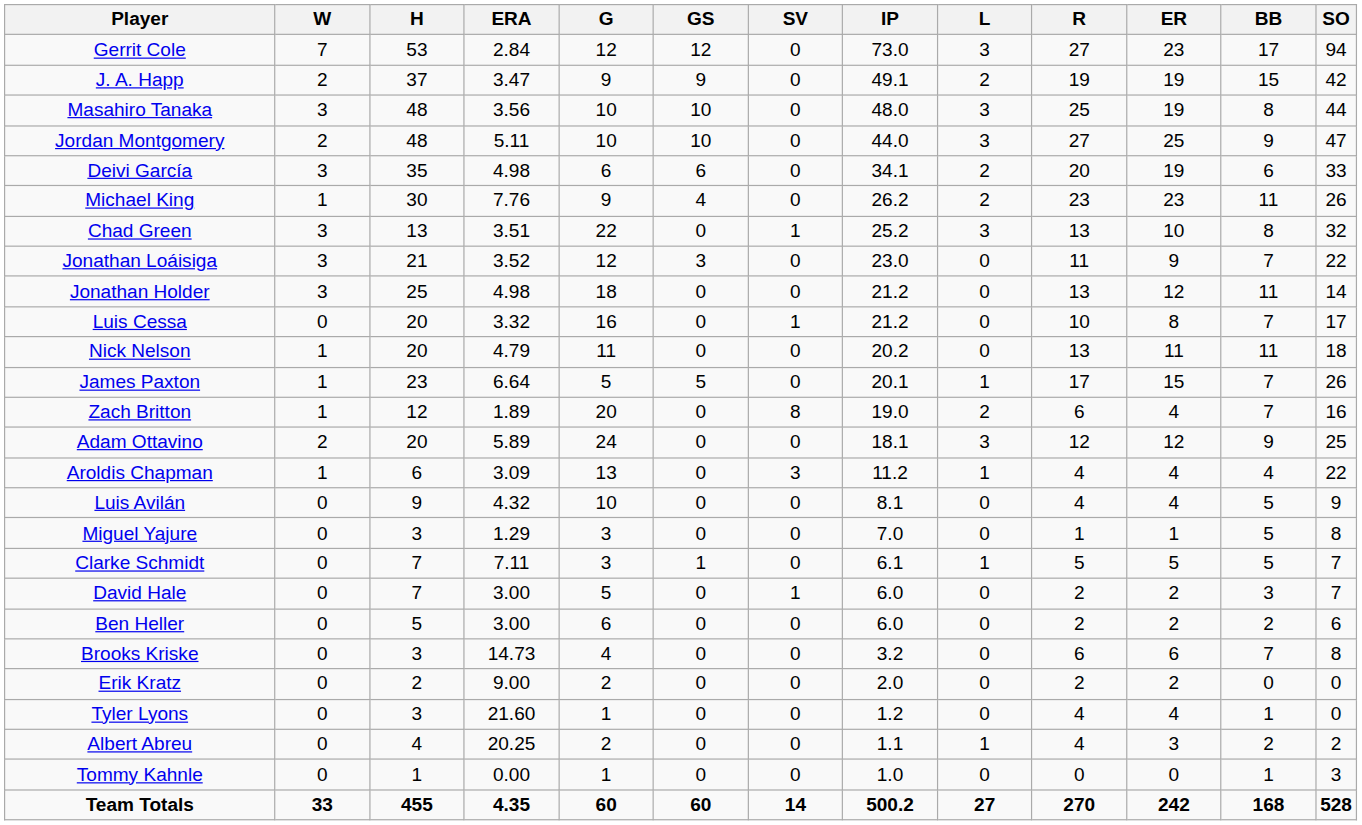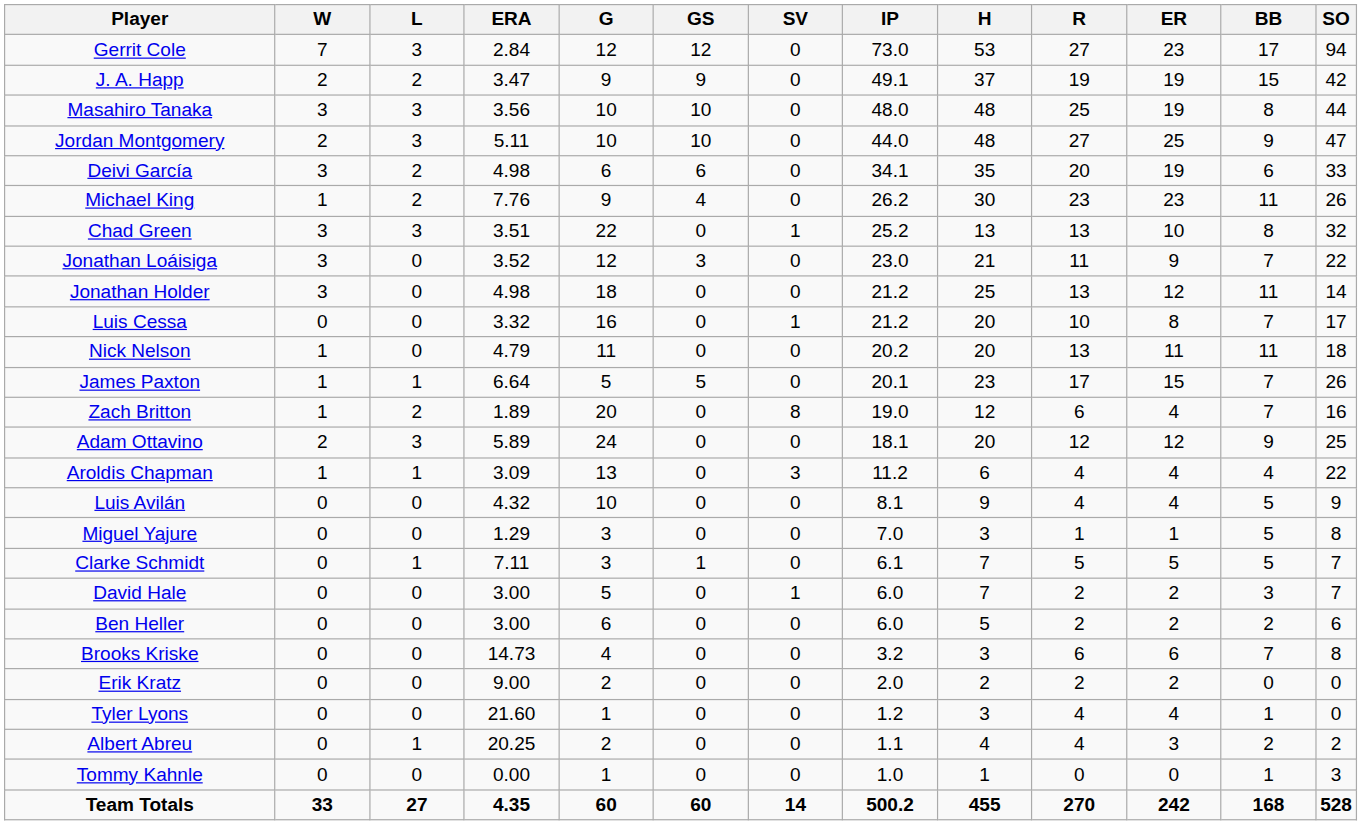columns swapped: (985, 19) <-> (417, 19)
